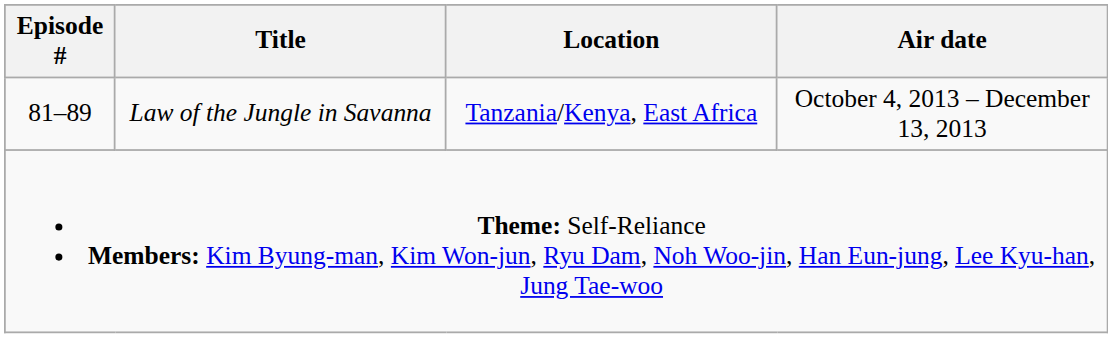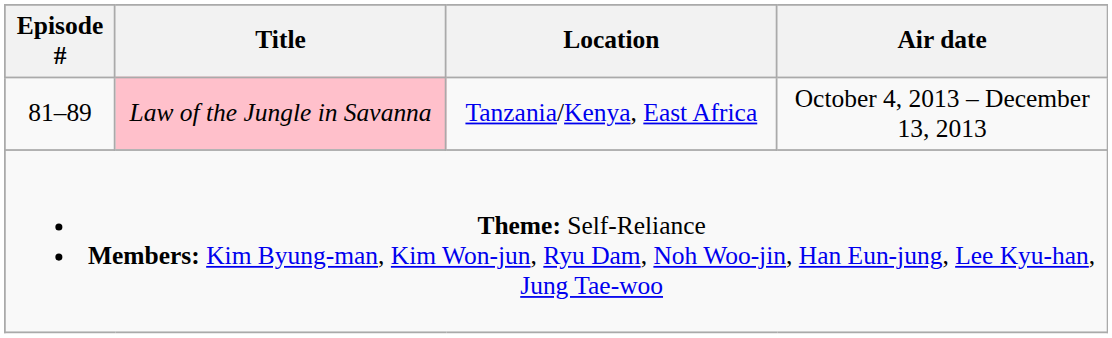(281, 113) no background -> (281, 113) pink background
